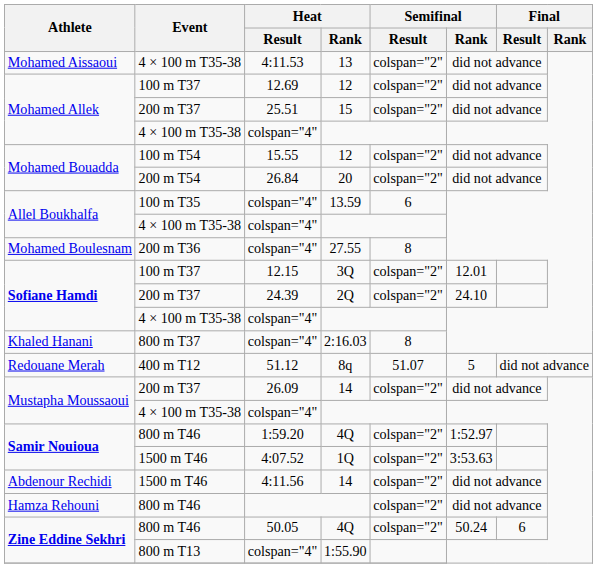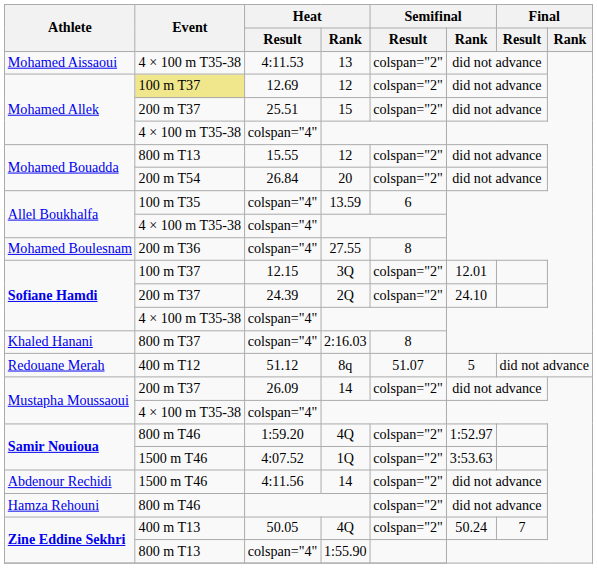(169, 86) no background -> (169, 86) khaki background
(169, 156) 100 m T54 -> (169, 156) 800 m T13
(169, 528) 800 m T46 -> (169, 528) 400 m T13
(522, 528) 6 -> (522, 528) 7
